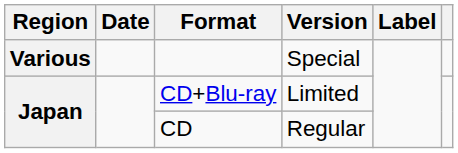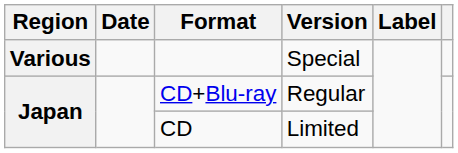(323, 93) Limited -> (326, 93) Regular
(326, 128) Regular -> (323, 128) Limited
